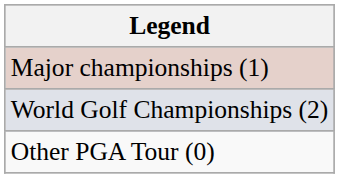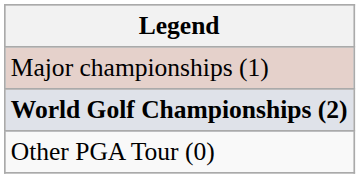(170, 109) normal -> (179, 109) bold
